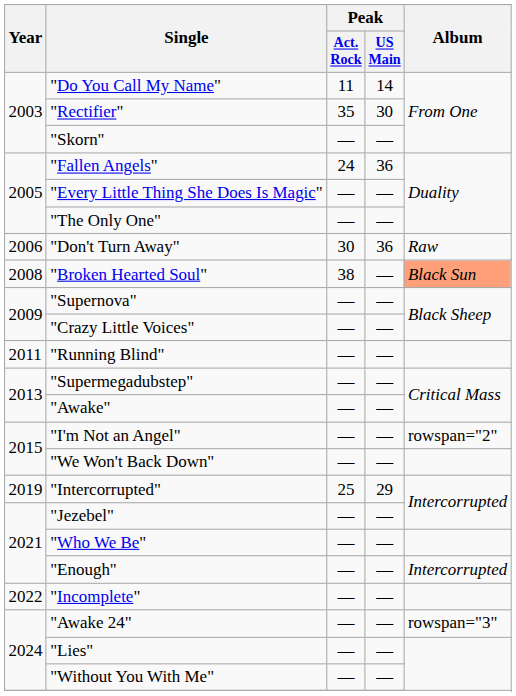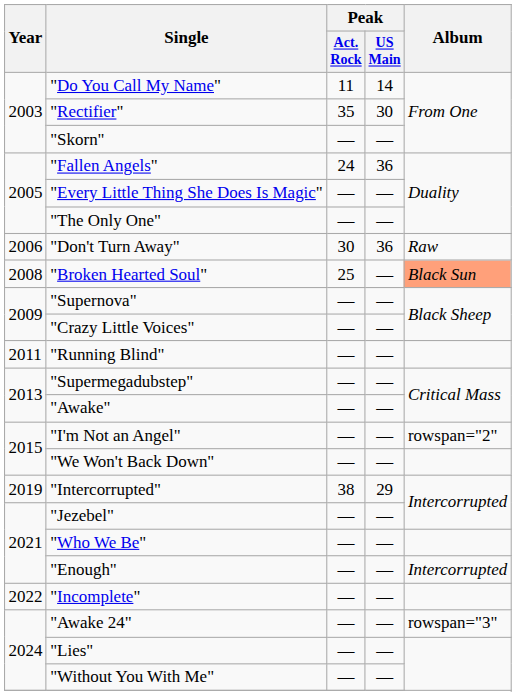(346, 273) 38 -> (346, 273) 25
(346, 488) 25 -> (346, 488) 38
